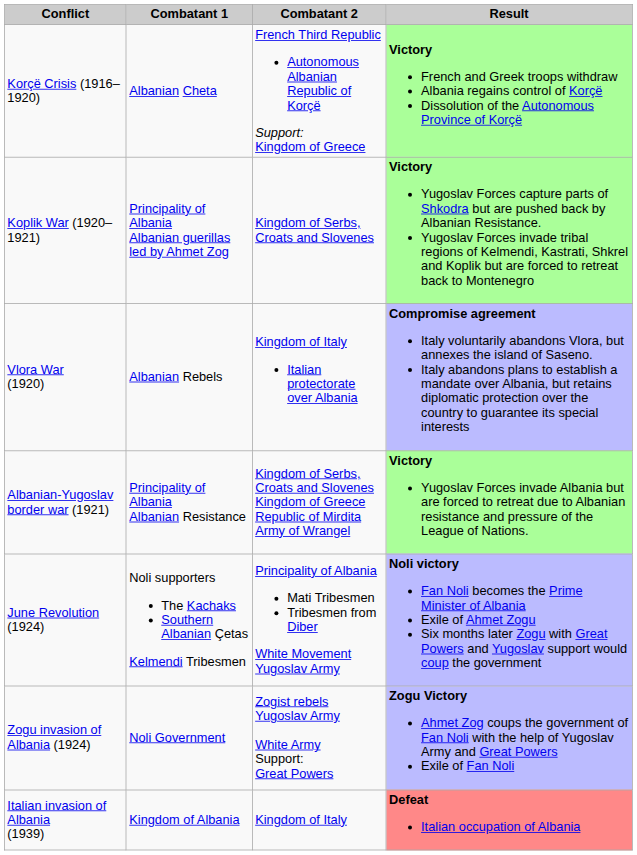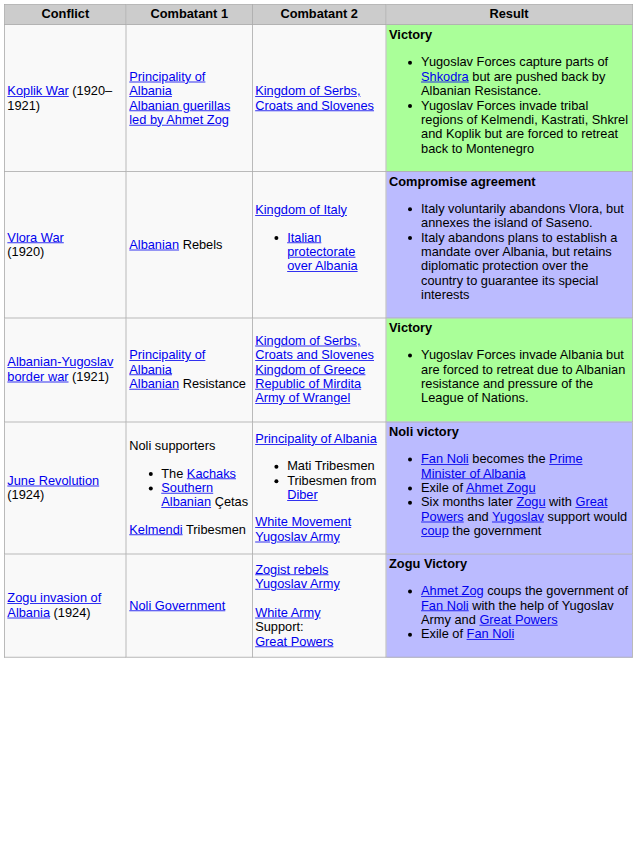- row: (64, 90)
- row: (57, 819)
